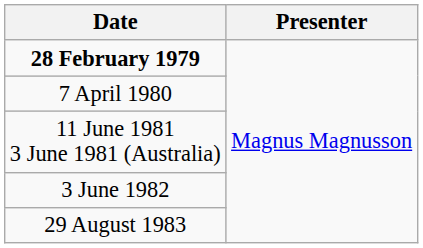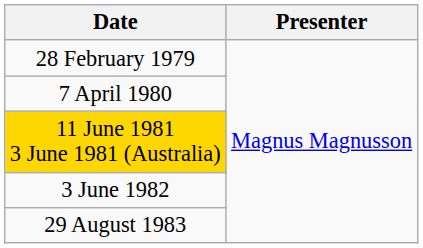(115, 57) bold -> (115, 57) normal
(115, 141) no background -> (115, 141) gold background
